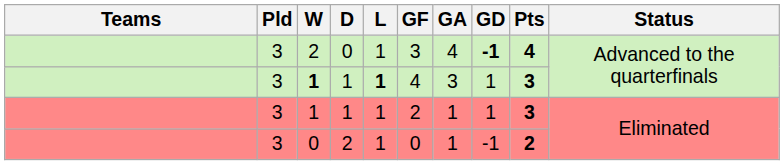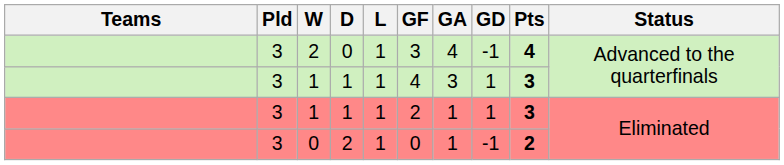(491, 50) bold -> (491, 50) normal
(314, 81) bold -> (314, 81) normal
(380, 81) bold -> (380, 81) normal
